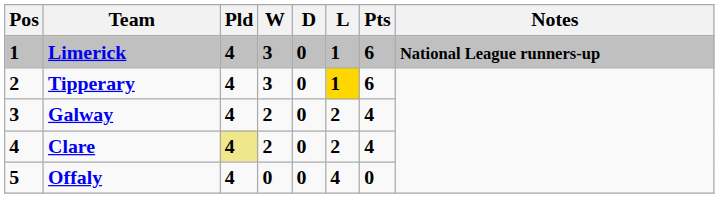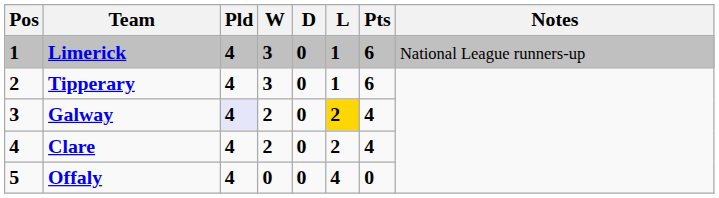(500, 51) bold -> (493, 52) normal
(335, 83) gold background -> (335, 83) no background
(230, 114) no background -> (230, 114) lavender background
(335, 114) no background -> (335, 114) gold background
(230, 146) khaki background -> (230, 146) no background
